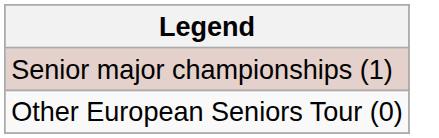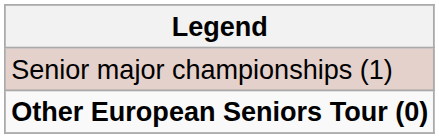(207, 112) normal -> (220, 112) bold
